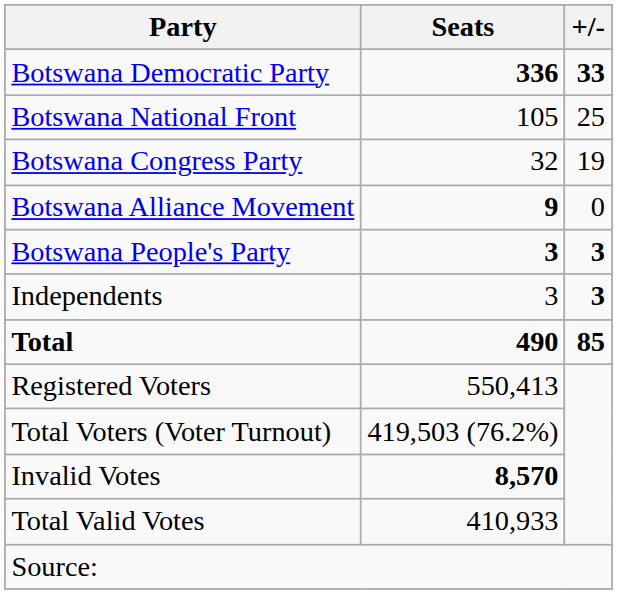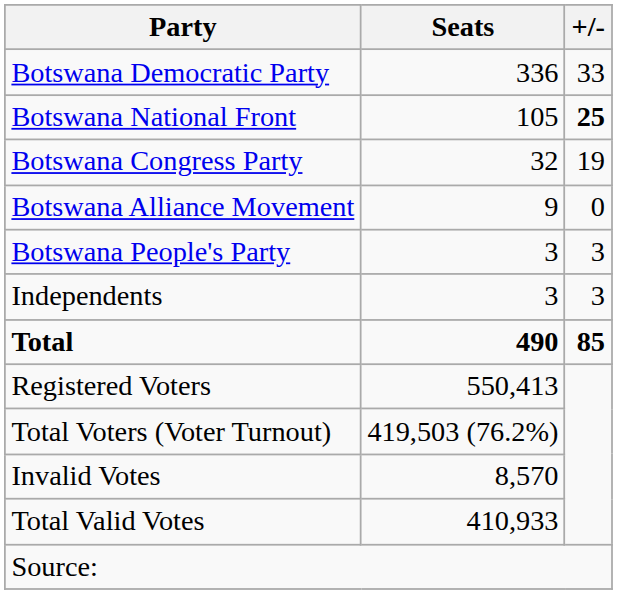(537, 71) bold -> (537, 71) normal
(591, 71) bold -> (591, 71) normal
(591, 116) normal -> (591, 116) bold
(551, 206) bold -> (551, 206) normal
(551, 251) bold -> (551, 251) normal
(598, 251) bold -> (598, 251) normal
(598, 296) bold -> (598, 296) normal
(527, 476) bold -> (527, 476) normal
